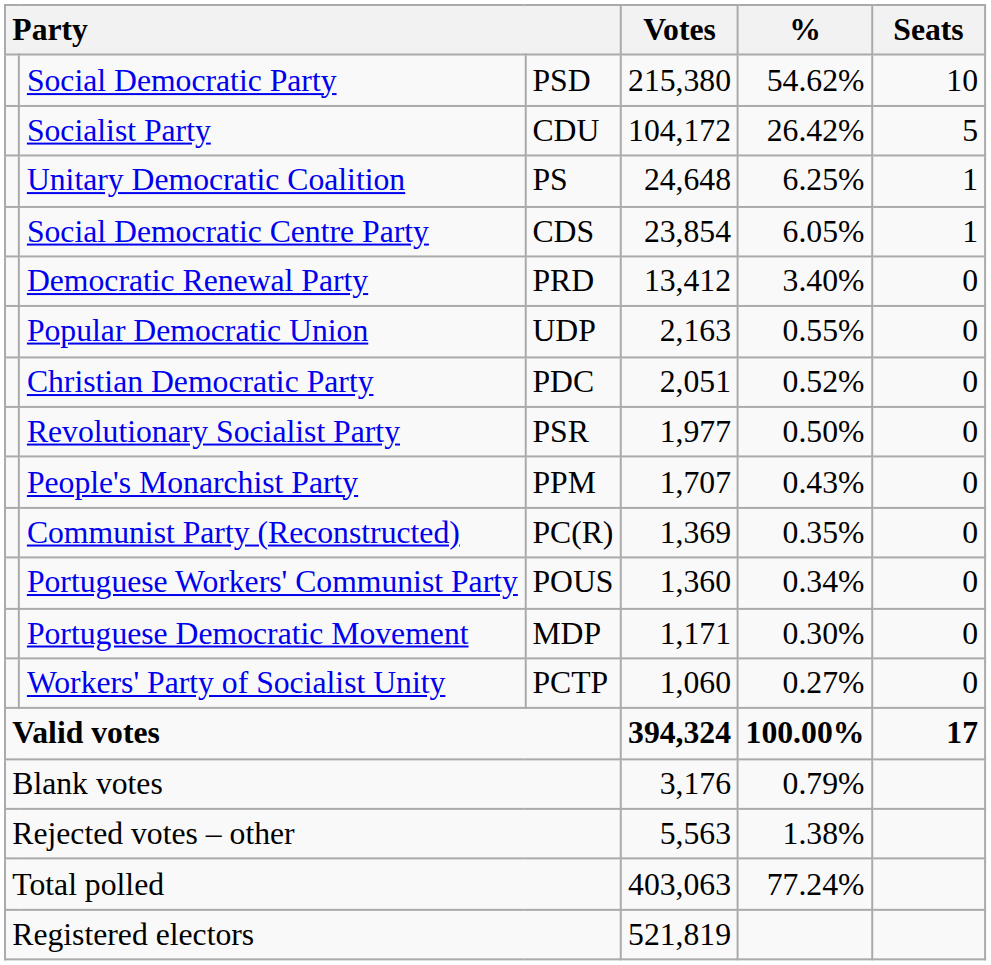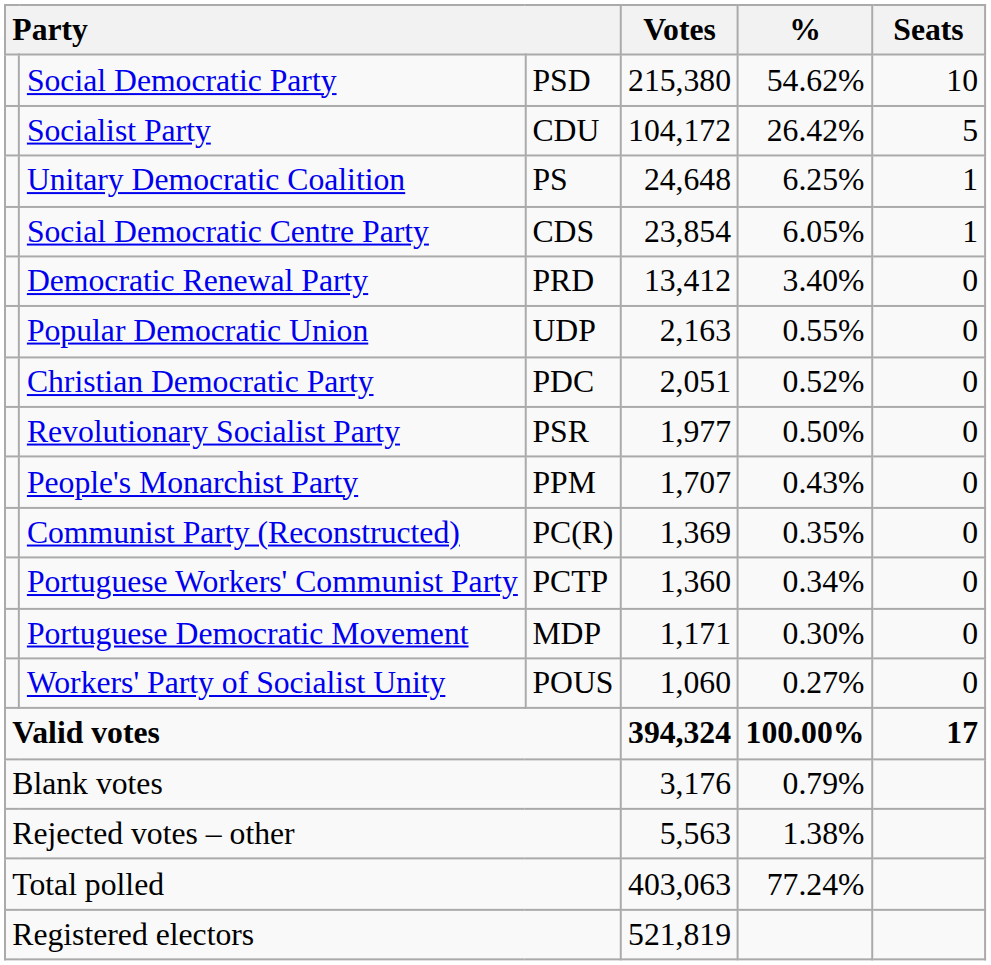(573, 582) POUS -> (570, 582) PCTP
(570, 682) PCTP -> (573, 682) POUS
